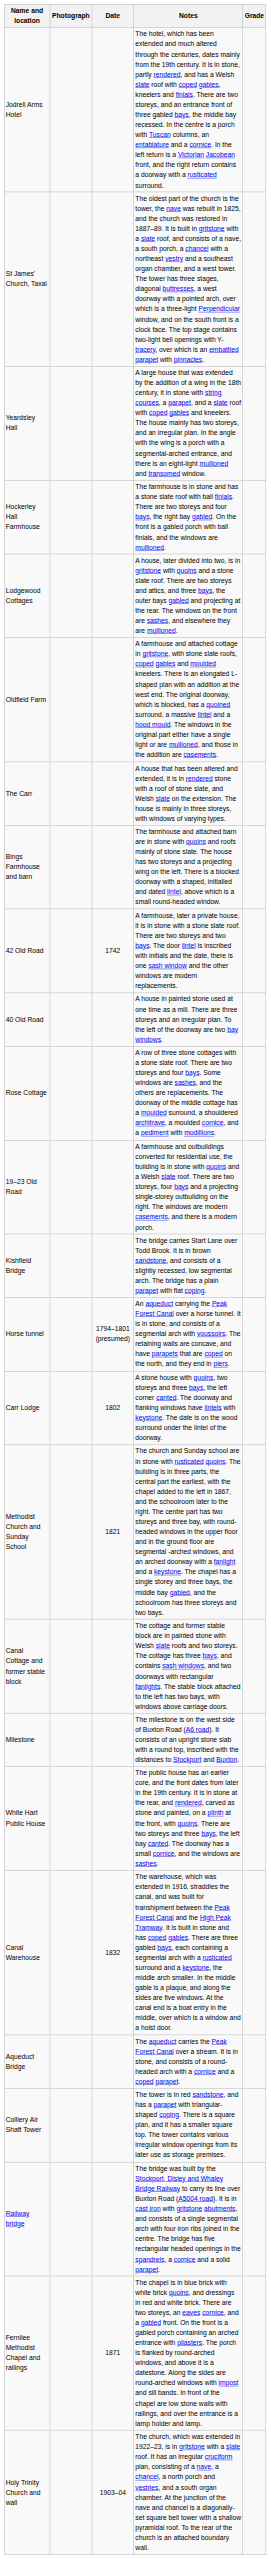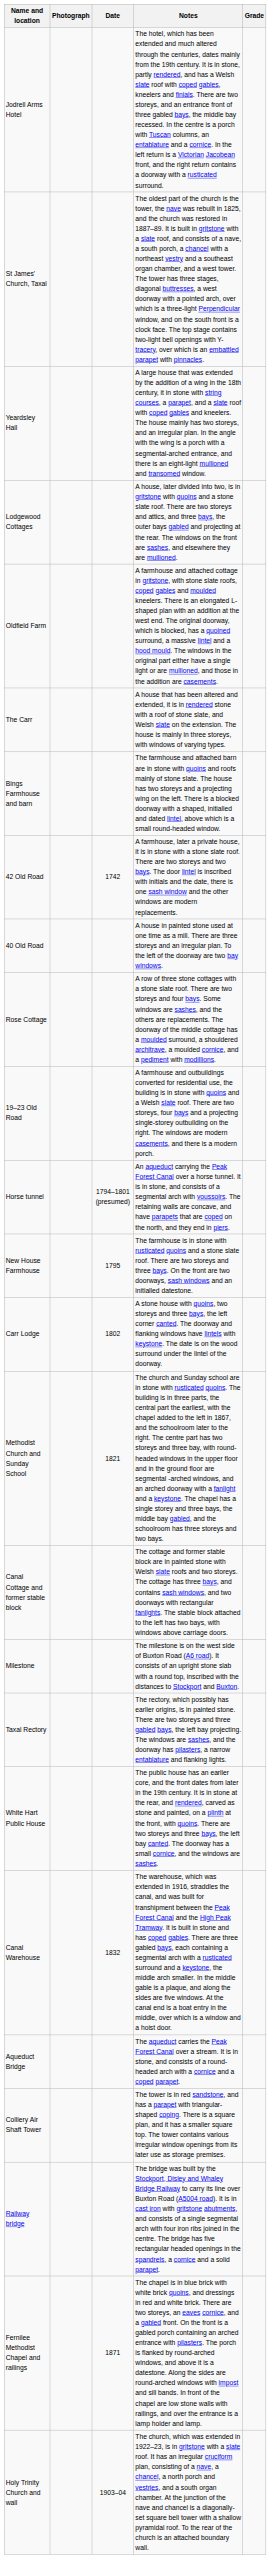- row: (23, 517)
- row: (18, 1265)
+ row: (23, 1265)
+ row: (26, 1730)
